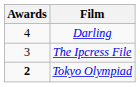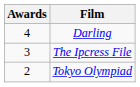(27, 71) bold -> (27, 71) normal
